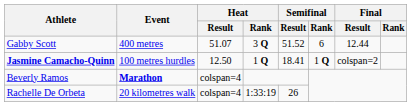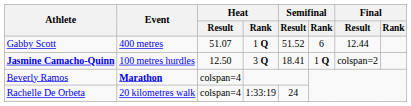(261, 44) 3 Q -> (261, 44) 1 Q
(261, 61) 1 Q -> (261, 61) 3 Q
(293, 94) 26 -> (293, 94) 24
